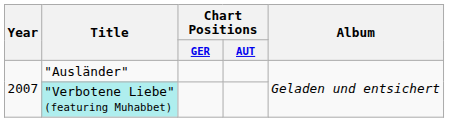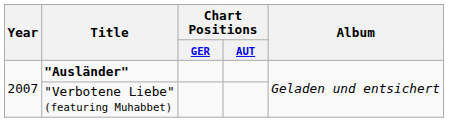(86, 71) normal -> (86, 71) bold
(109, 99) paleturquoise background -> (109, 99) no background
